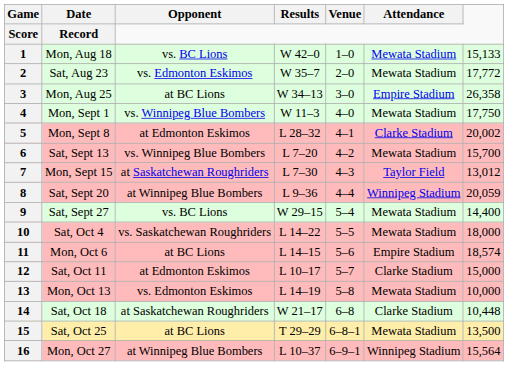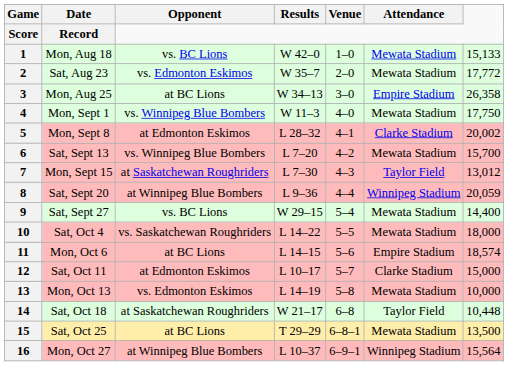(414, 311) Clarke Stadium -> (414, 311) Taylor Field
